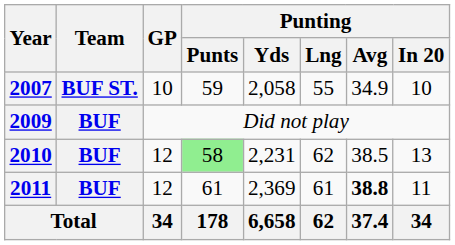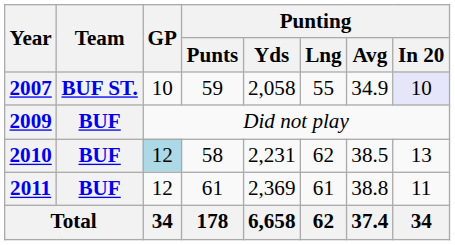(421, 88) no background -> (421, 88) lavender background
(162, 155) no background -> (162, 155) lightblue background
(212, 155) lightgreen background -> (212, 155) no background
(370, 188) bold -> (370, 188) normal
